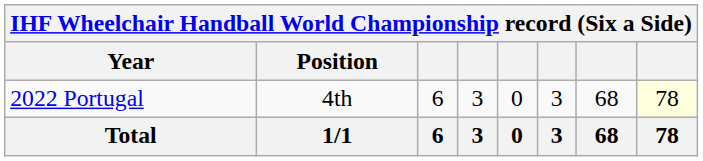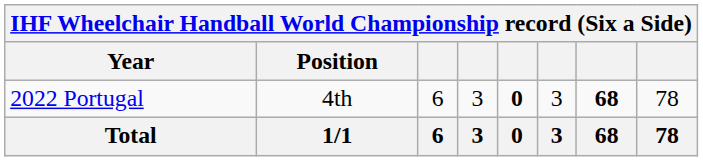(517, 98) normal -> (517, 98) bold
(607, 98) normal -> (607, 98) bold
(667, 98) lightyellow background -> (667, 98) no background
